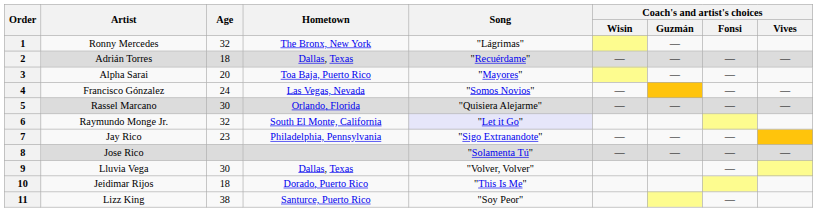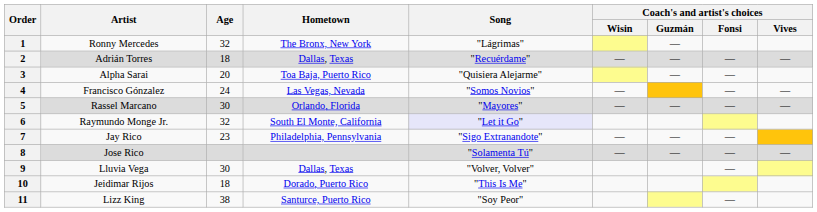(500, 75) "Mayores" -> (500, 75) "Quisiera Alejarme"
(500, 106) "Quisiera Alejarme" -> (500, 106) "Mayores"
